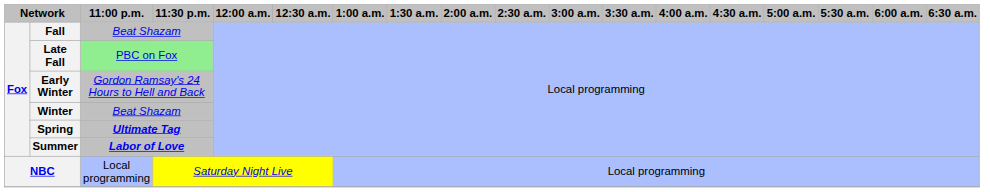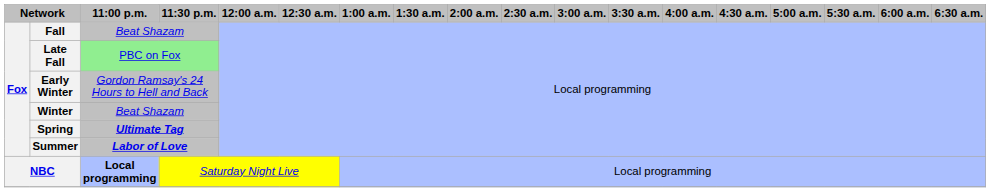(117, 171) normal -> (120, 171) bold
